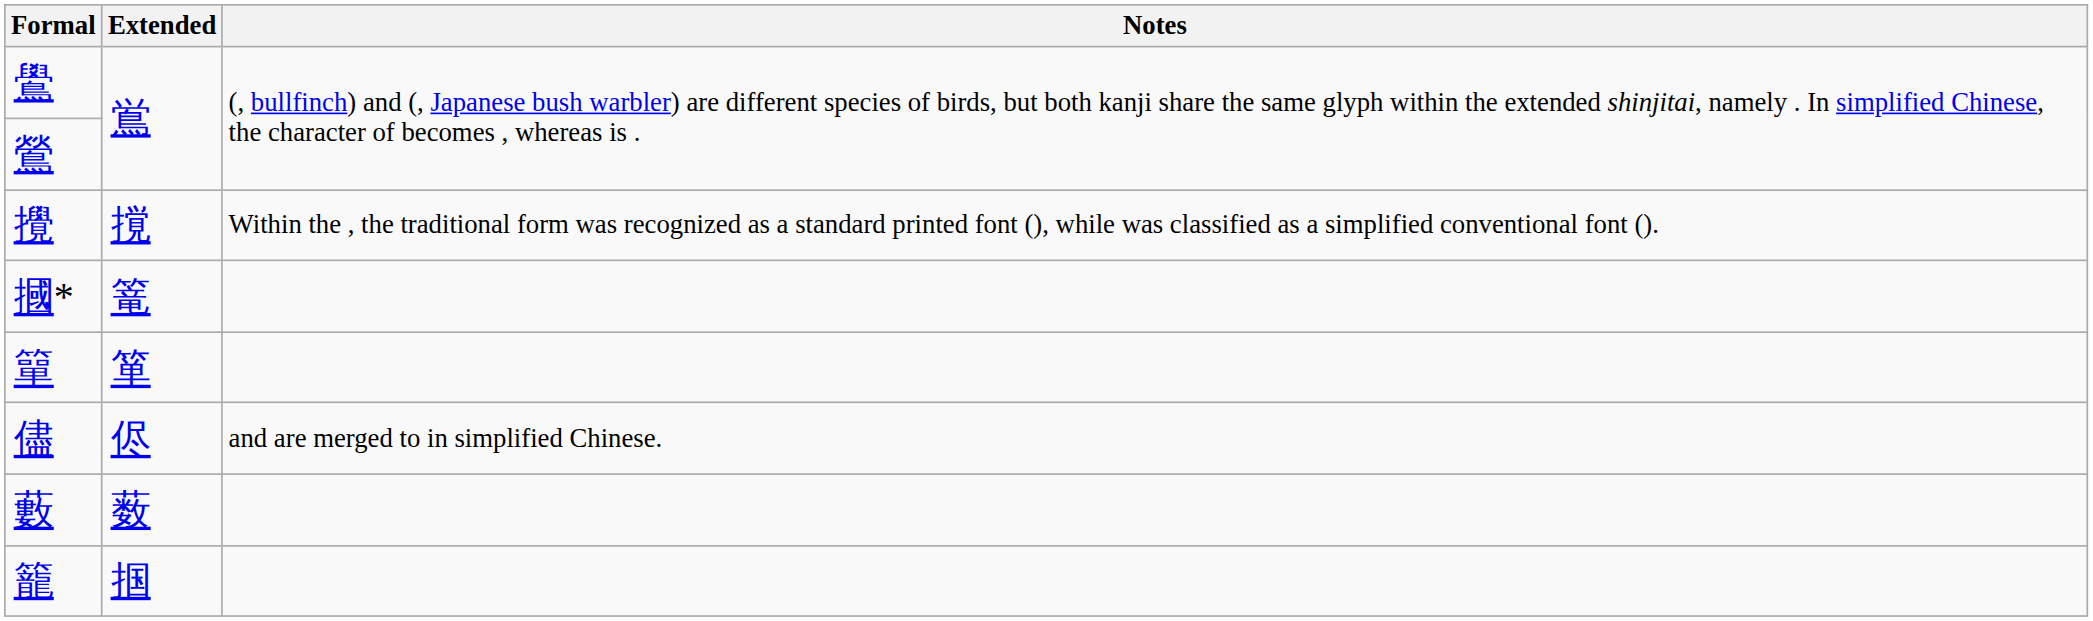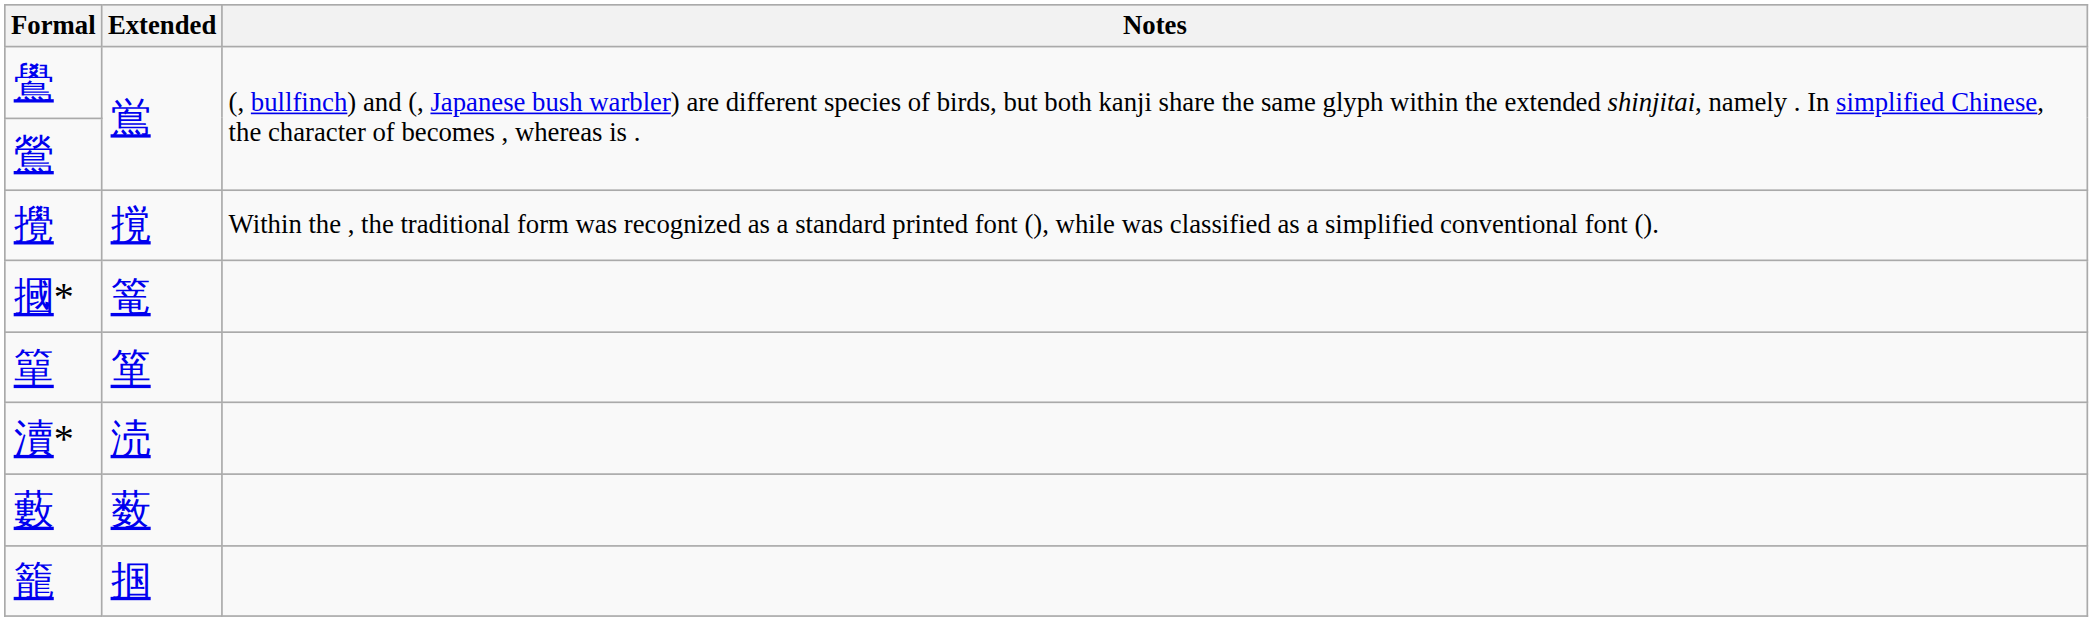+ row: (44, 438)
- row: (34, 438)
